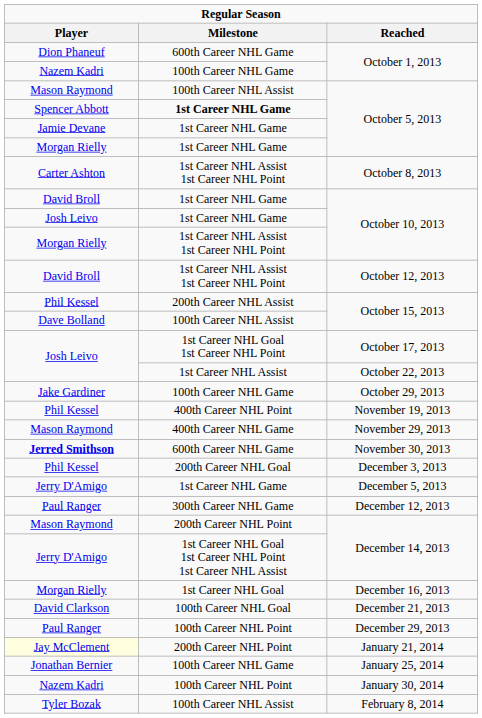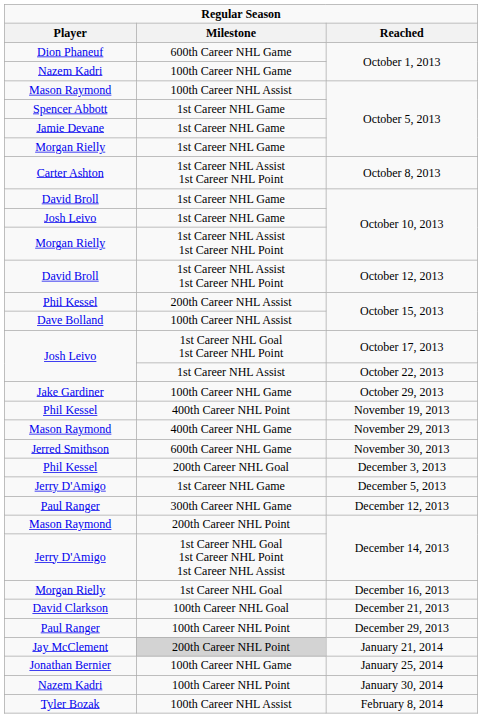(233, 109) bold -> (231, 109) normal
(72, 448) bold -> (70, 448) normal
(72, 646) lightyellow background -> (70, 646) no background
(233, 646) no background -> (231, 646) lightgrey background
